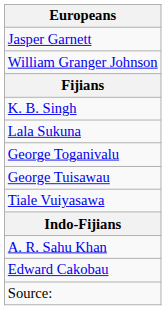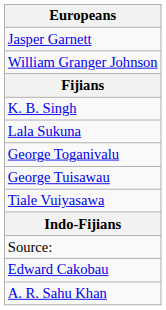(57, 246) A. R. Sahu Khan -> (30, 246) Source:
(30, 293) Source: -> (57, 293) A. R. Sahu Khan
